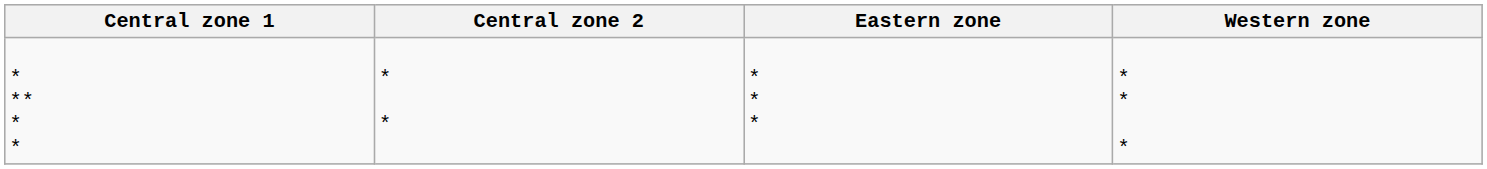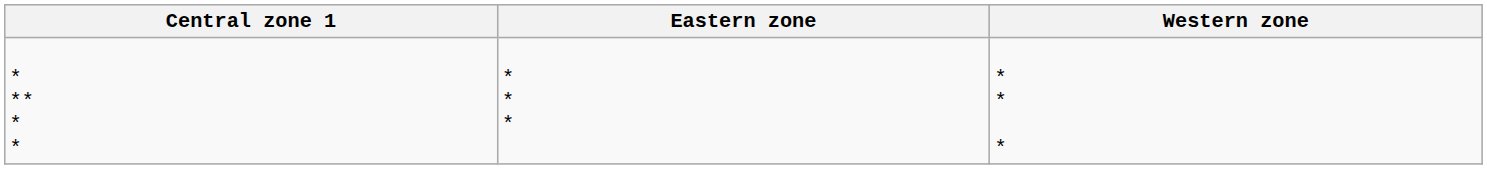- column: (559, 21)
